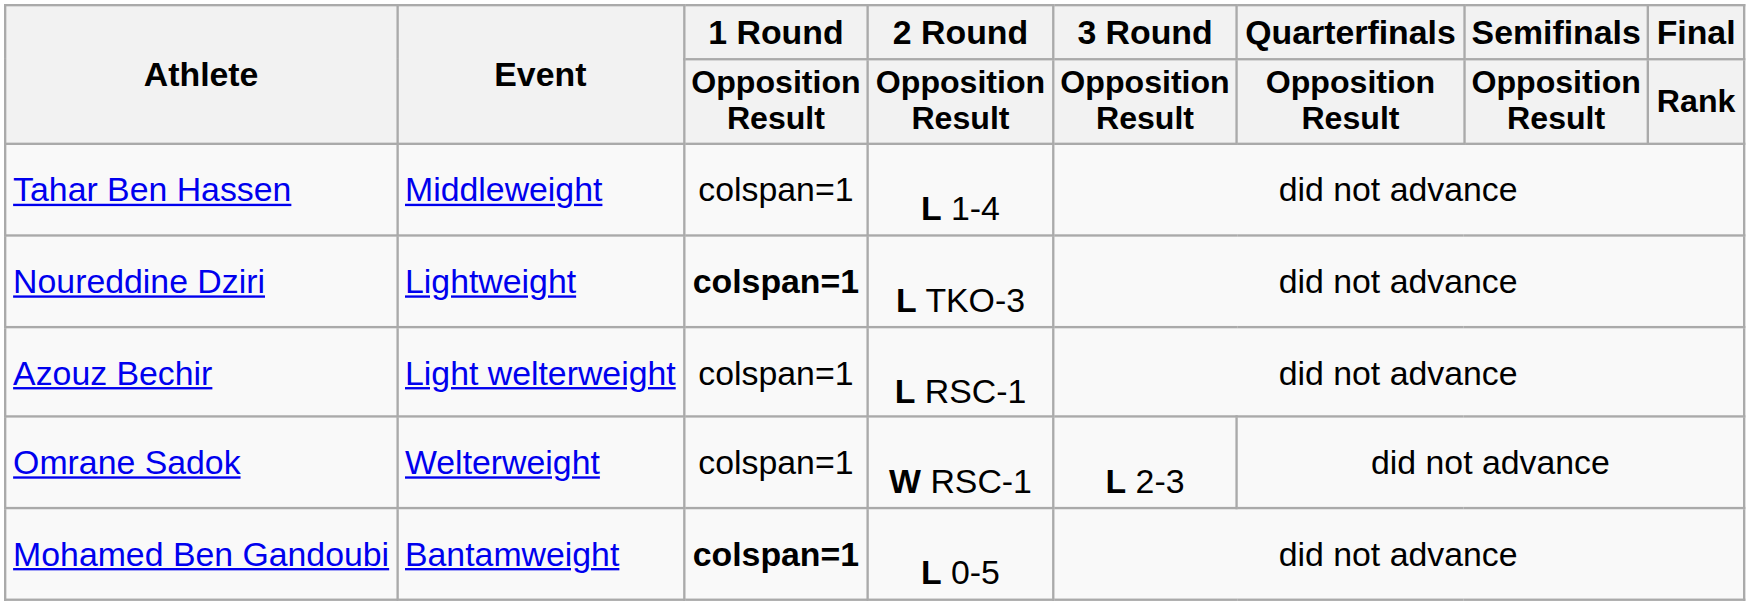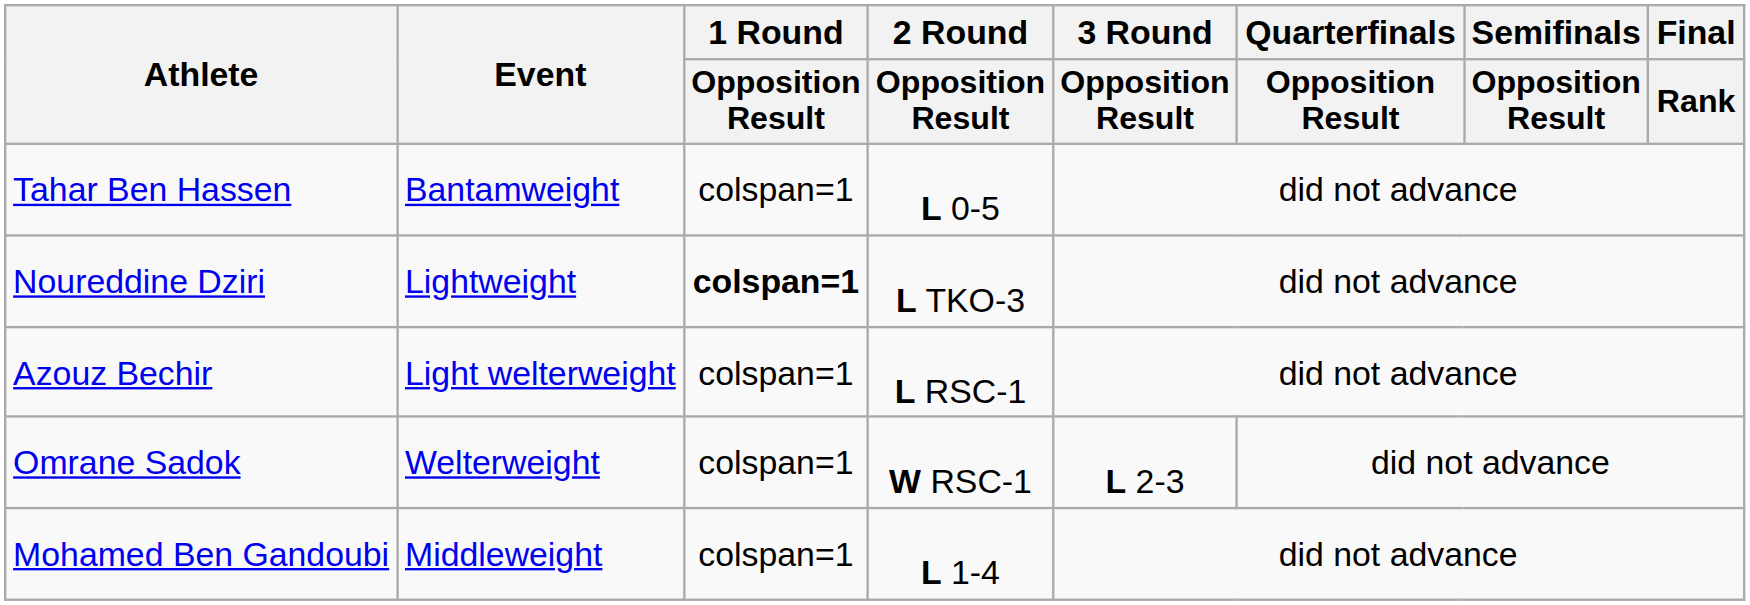(504, 190) Middleweight -> (512, 190) Bantamweight
(960, 209) L 1-4 -> (960, 209) L 0-5
(512, 555) Bantamweight -> (504, 555) Middleweight
(776, 555) bold -> (776, 555) normal
(960, 573) L 0-5 -> (960, 573) L 1-4
